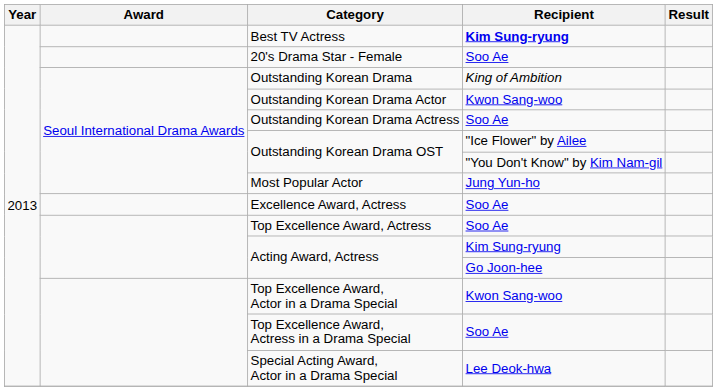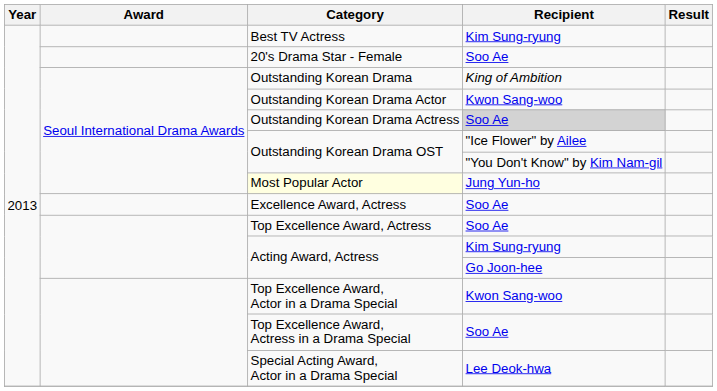(517, 36) bold -> (513, 36) normal
(487, 120) no background -> (487, 120) lightgrey background
(307, 183) no background -> (307, 183) lightyellow background
